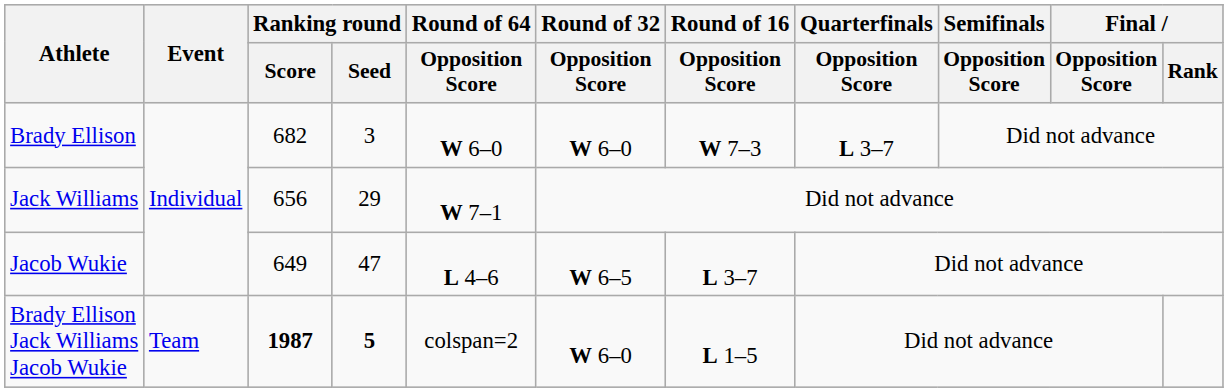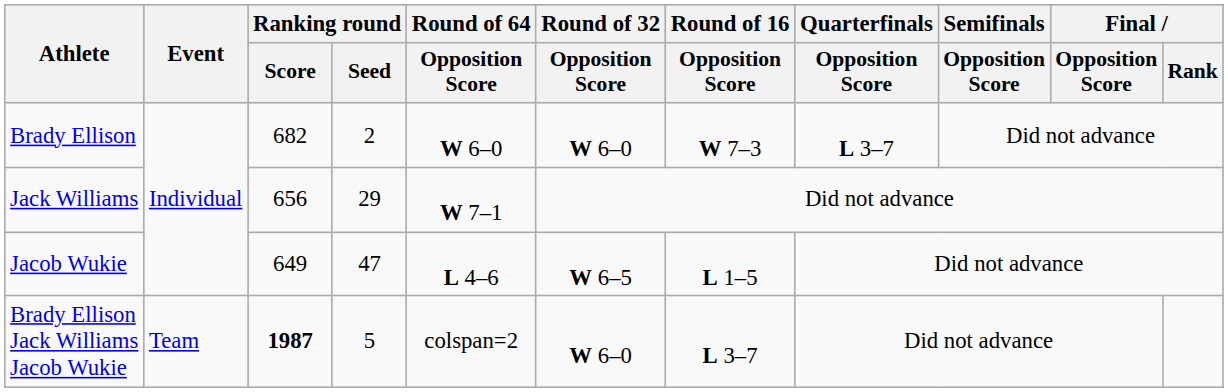(370, 135) 3 -> (370, 135) 2
(730, 277) L 3–7 -> (730, 277) L 1–5
(370, 341) bold -> (370, 341) normal
(730, 355) L 1–5 -> (730, 355) L 3–7
